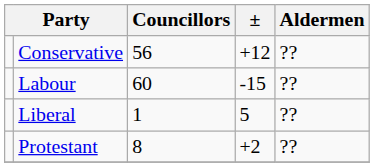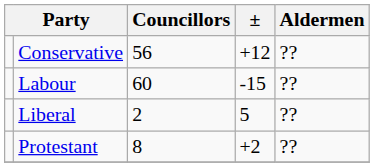(137, 114) 1 -> (137, 114) 2
